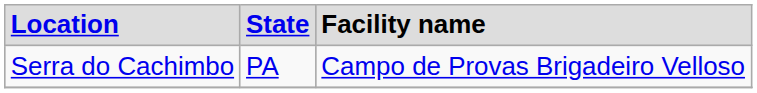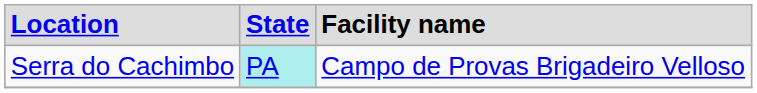(262, 66) no background -> (262, 66) paleturquoise background
